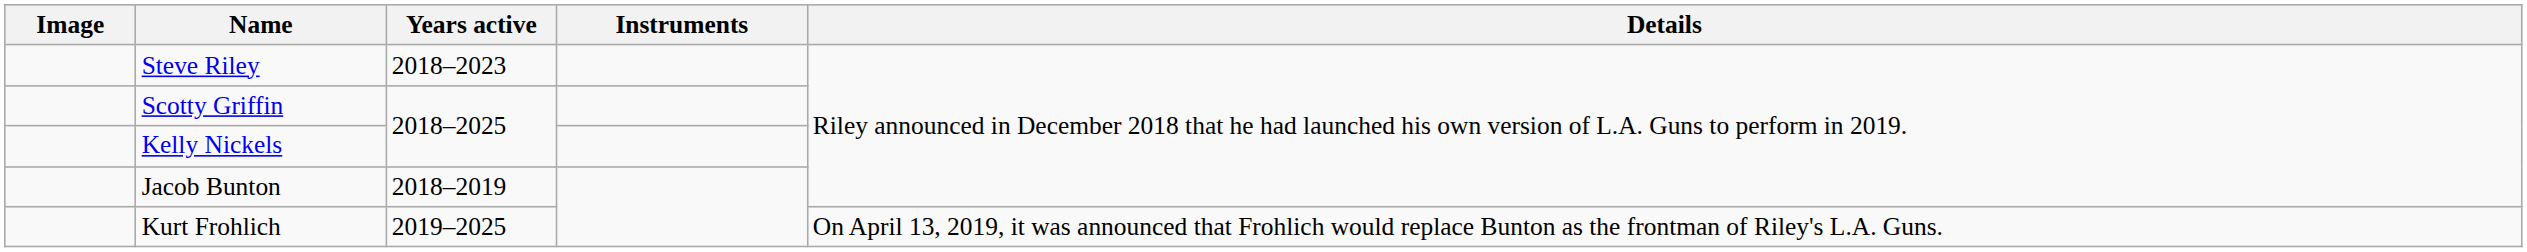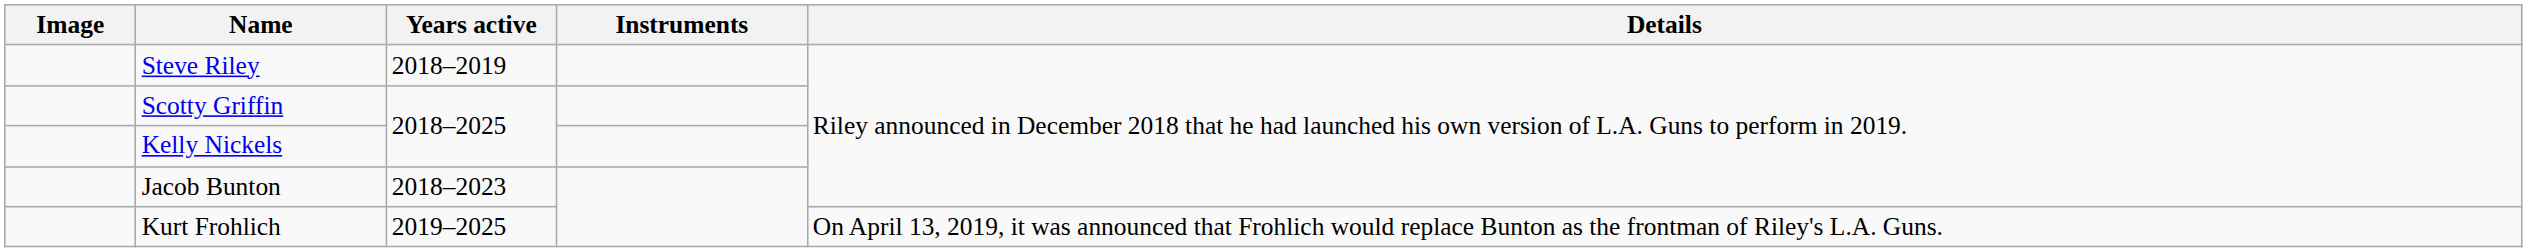(449, 65) 2018–2023 -> (449, 65) 2018–2019
(449, 186) 2018–2019 -> (449, 186) 2018–2023
